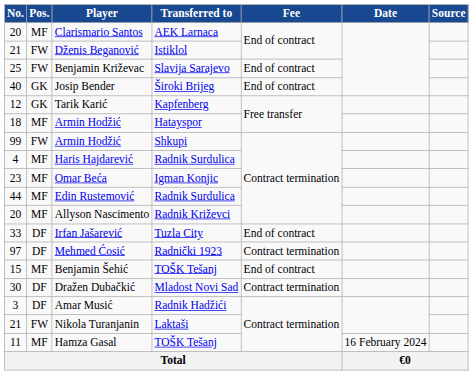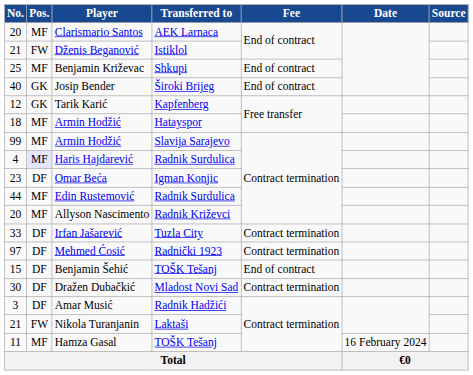(39, 68) FW -> (39, 68) MF
(192, 68) Slavija Sarajevo -> (171, 68) Shkupi
(39, 141) FW -> (39, 141) MF
(171, 141) Shkupi -> (192, 141) Slavija Sarajevo
(39, 159) no background -> (39, 159) lavender background
(39, 178) MF -> (39, 178) DF
(279, 232) End of contract -> (291, 232) Contract termination
(39, 269) MF -> (39, 269) DF
